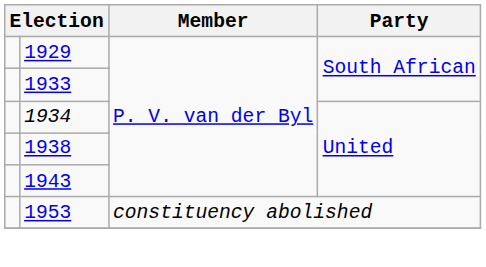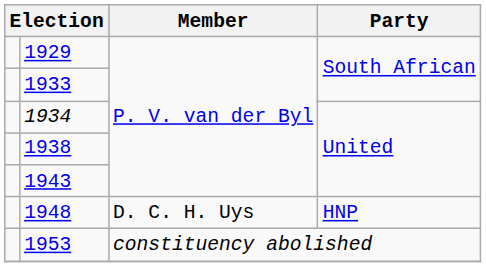+ row: (48, 213)
